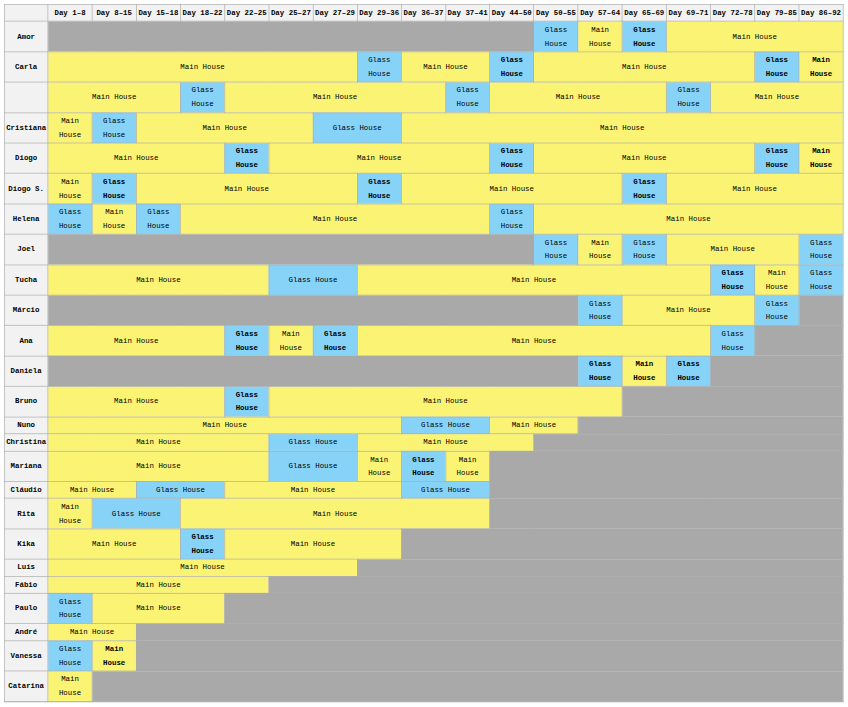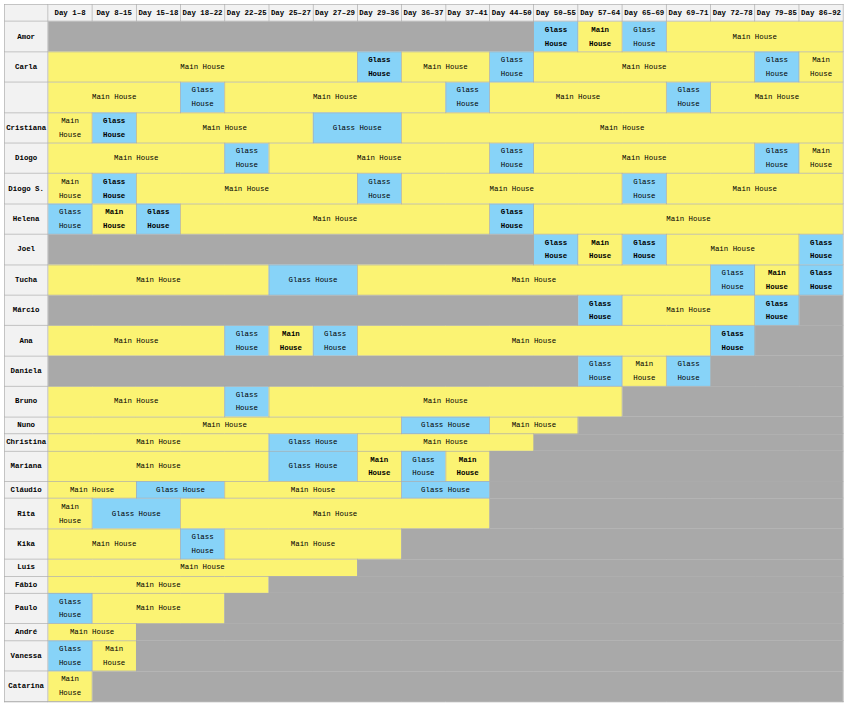(556, 37) normal -> (556, 37) bold
(600, 37) normal -> (600, 37) bold
(644, 37) bold -> (644, 37) normal
(379, 67) normal -> (379, 67) bold
(512, 67) bold -> (512, 67) normal
(777, 67) bold -> (777, 67) normal
(821, 67) bold -> (821, 67) normal
(114, 128) normal -> (114, 128) bold
(247, 158) bold -> (247, 158) normal
(512, 158) bold -> (512, 158) normal
(777, 158) bold -> (777, 158) normal
(821, 158) bold -> (821, 158) normal
(379, 189) bold -> (379, 189) normal
(644, 189) bold -> (644, 189) normal
(114, 219) normal -> (114, 219) bold
(158, 219) normal -> (158, 219) bold
(512, 219) normal -> (512, 219) bold
(556, 250) normal -> (556, 250) bold
(600, 250) normal -> (600, 250) bold
(644, 250) normal -> (644, 250) bold
(821, 250) normal -> (821, 250) bold
(733, 280) bold -> (733, 280) normal
(777, 280) normal -> (777, 280) bold
(821, 280) normal -> (821, 280) bold
(600, 310) normal -> (600, 310) bold
(777, 310) normal -> (777, 310) bold
(247, 341) bold -> (247, 341) normal
(291, 341) normal -> (291, 341) bold
(335, 341) bold -> (335, 341) normal
(733, 341) normal -> (733, 341) bold
(600, 371) bold -> (600, 371) normal
(644, 371) bold -> (644, 371) normal
(689, 371) bold -> (689, 371) normal
(247, 402) bold -> (247, 402) normal
(379, 466) normal -> (379, 466) bold
(423, 466) bold -> (423, 466) normal
(468, 466) normal -> (468, 466) bold
(203, 544) bold -> (203, 544) normal
(114, 656) bold -> (114, 656) normal
